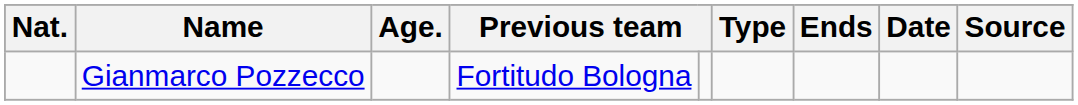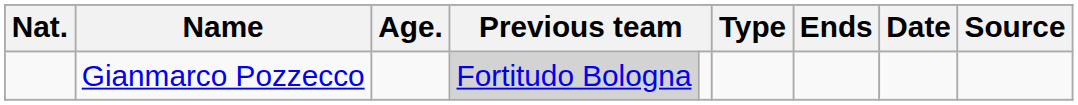(574, 75) no background -> (574, 75) lightgrey background
